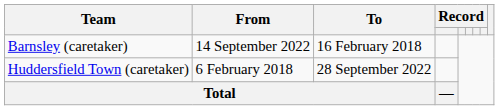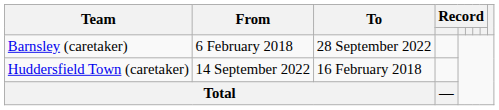(253, 46) 14 September 2022 -> (244, 46) 6 February 2018
(369, 46) 16 February 2018 -> (374, 46) 28 September 2022
(244, 69) 6 February 2018 -> (253, 69) 14 September 2022
(374, 69) 28 September 2022 -> (369, 69) 16 February 2018
